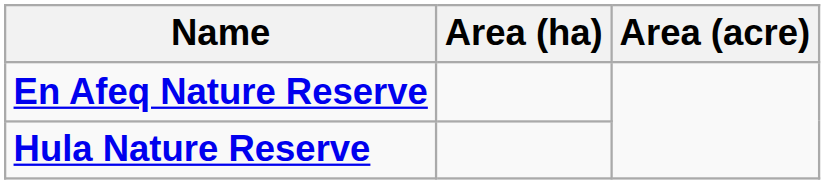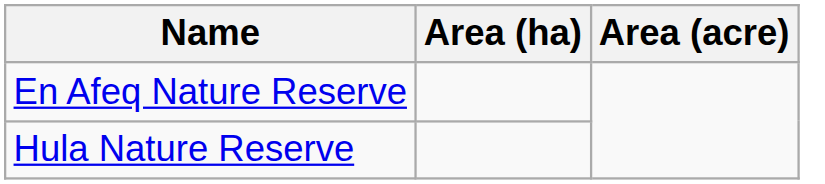(221, 91) bold -> (210, 91) normal
(192, 149) bold -> (184, 149) normal
